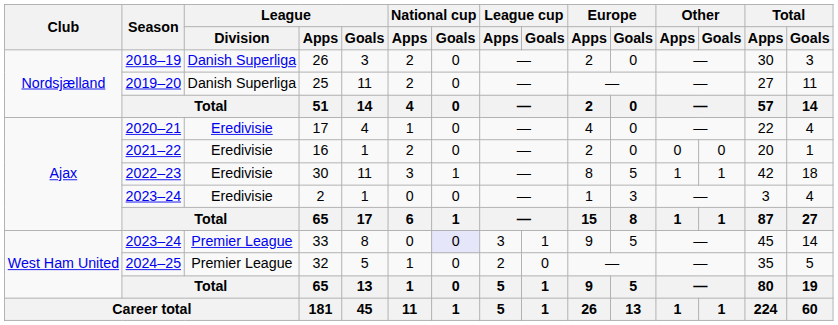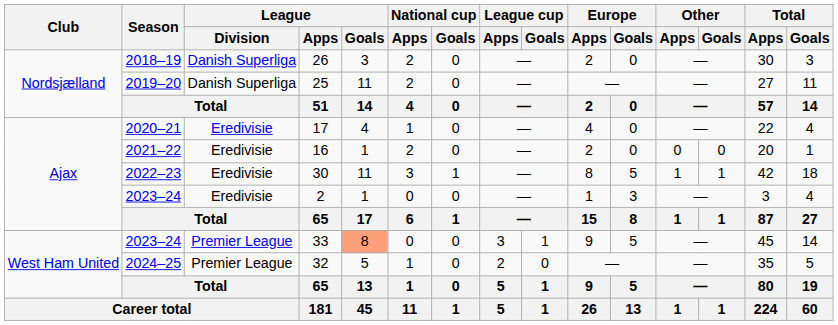(365, 241) no background -> (365, 241) lightsalmon background
(456, 241) lavender background -> (456, 241) no background
